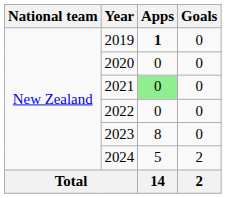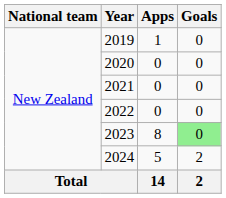(158, 39) bold -> (158, 39) normal
(158, 87) lightgreen background -> (158, 87) no background
(199, 134) no background -> (199, 134) lightgreen background
